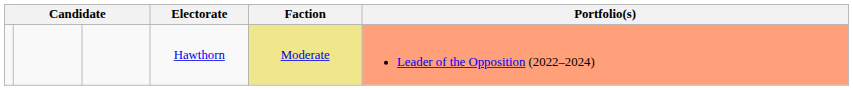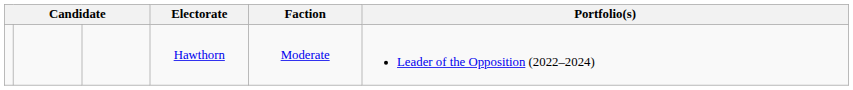(305, 54) khaki background -> (305, 54) no background
(605, 62) lightsalmon background -> (605, 62) no background
